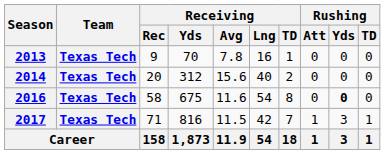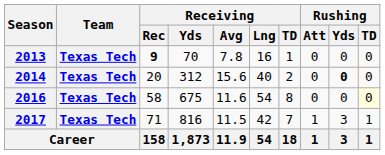(154, 56) normal -> (154, 56) bold
(344, 77) normal -> (344, 77) bold
(344, 98) bold -> (344, 98) normal
(369, 98) no background -> (369, 98) lightyellow background
